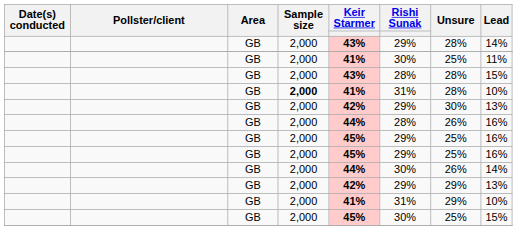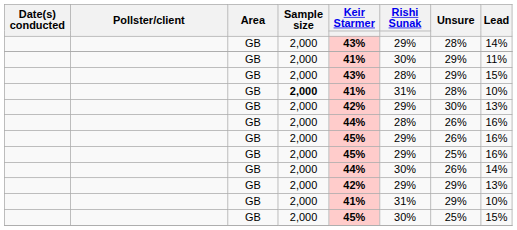(456, 60) 25% -> (456, 60) 29%
(456, 76) 28% -> (456, 76) 29%
(456, 139) 25% -> (456, 139) 26%
